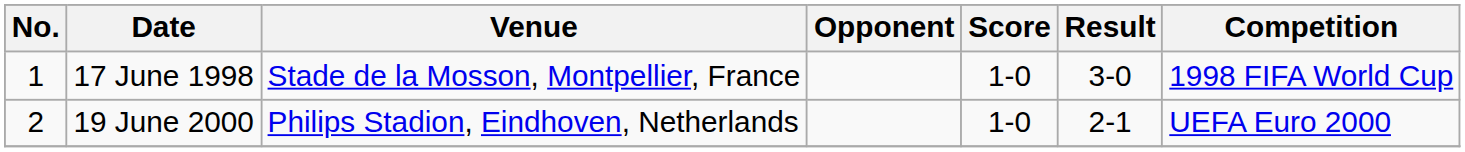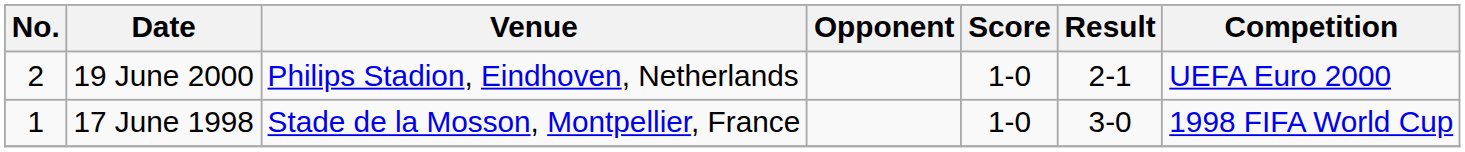rows swapped: (164, 75) <-> (164, 122)
